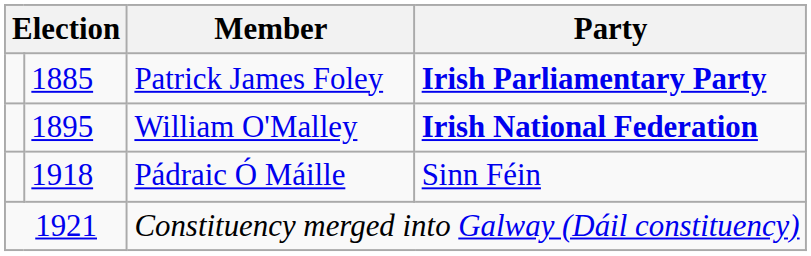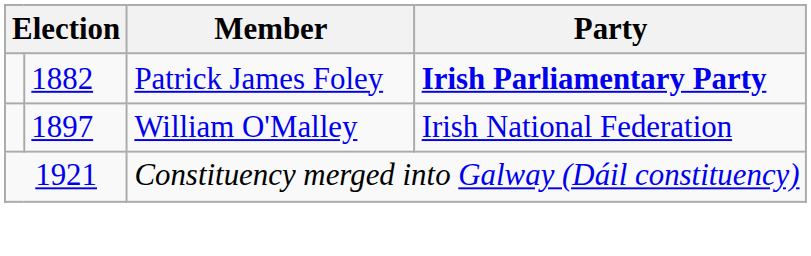(62, 77) 1885 -> (62, 77) 1882
(62, 126) 1895 -> (62, 126) 1897
(590, 126) bold -> (577, 126) normal
- row: (240, 175)
